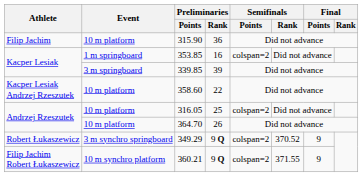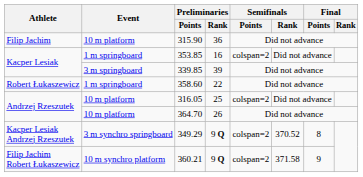(40, 90) Kacper Lesiak Andrzej Rzeszutek -> (43, 85) Robert Łukaszewicz
(109, 90) 10 m platform -> (113, 85) 1 m springboard
(43, 139) Robert Łukaszewicz -> (40, 134) Kacper Lesiak Andrzej Rzeszutek
(319, 139) 9 -> (319, 134) 8
(287, 159) 371.55 -> (287, 159) 371.58
